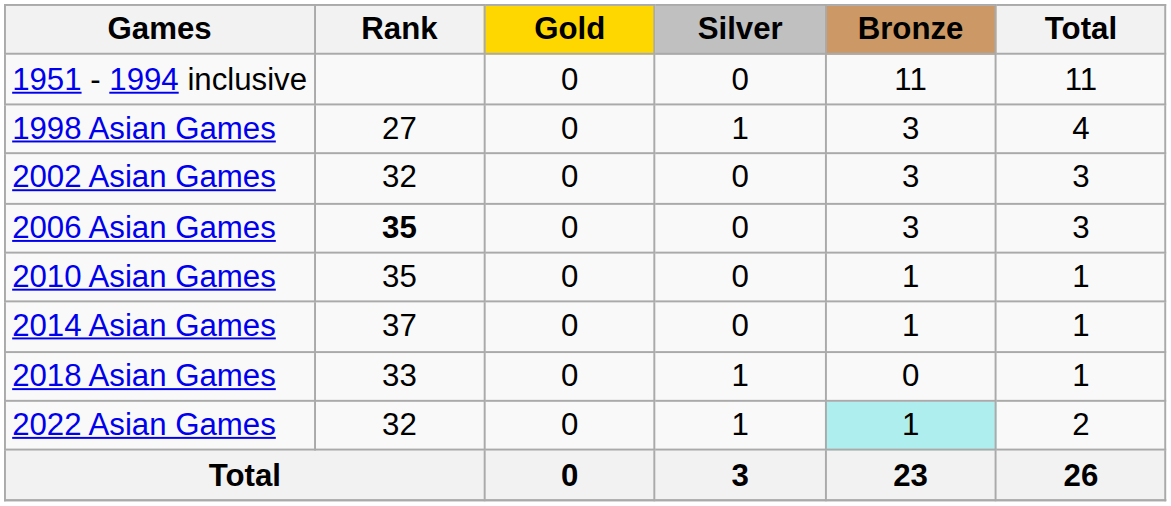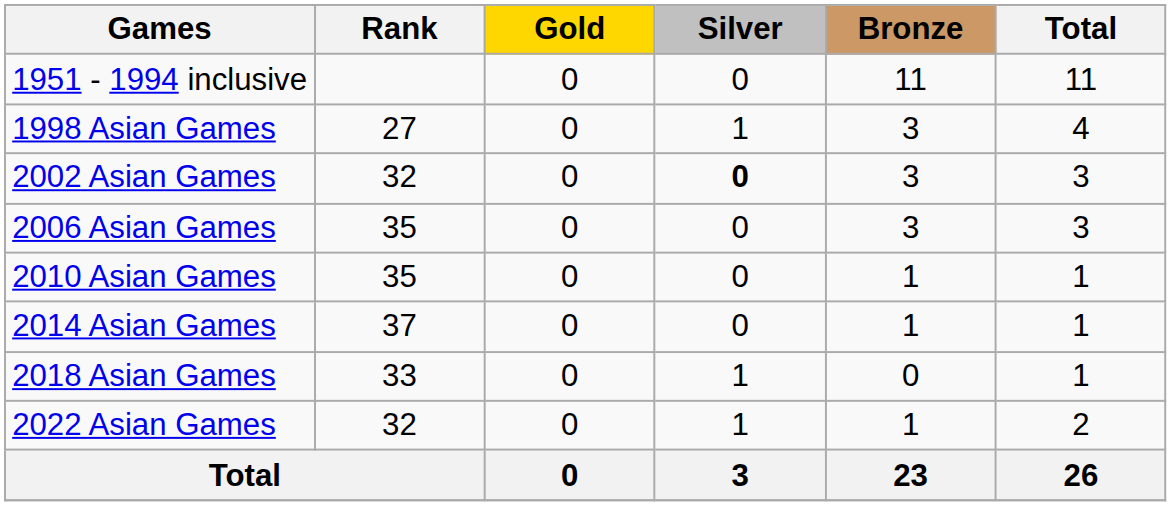(740, 177) normal -> (740, 177) bold
(399, 227) bold -> (399, 227) normal
(911, 425) paleturquoise background -> (911, 425) no background
